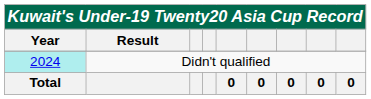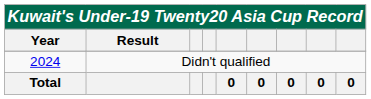(45, 61) paleturquoise background -> (45, 61) no background
